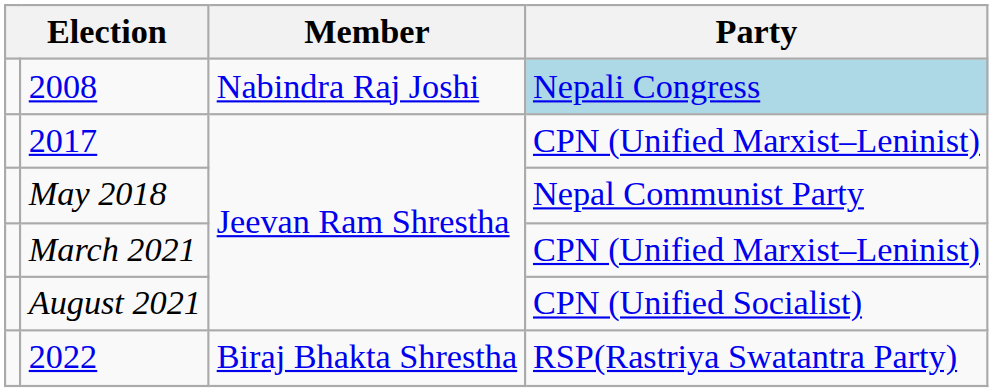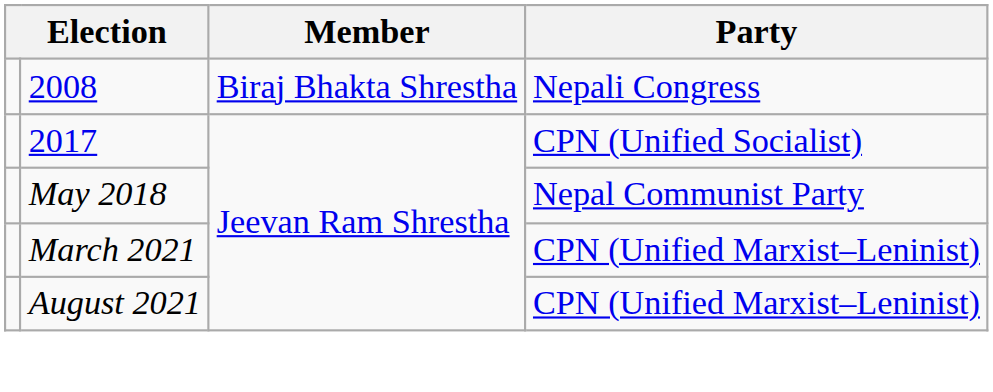(348, 85) Nabindra Raj Joshi -> (367, 85) Biraj Bhakta Shrestha
(647, 85) lightblue background -> (647, 85) no background
(756, 140) CPN (Unified Marxist–Leninist) -> (698, 140) CPN (Unified Socialist)
(698, 303) CPN (Unified Socialist) -> (756, 303) CPN (Unified Marxist–Leninist)
- row: (63, 357)
